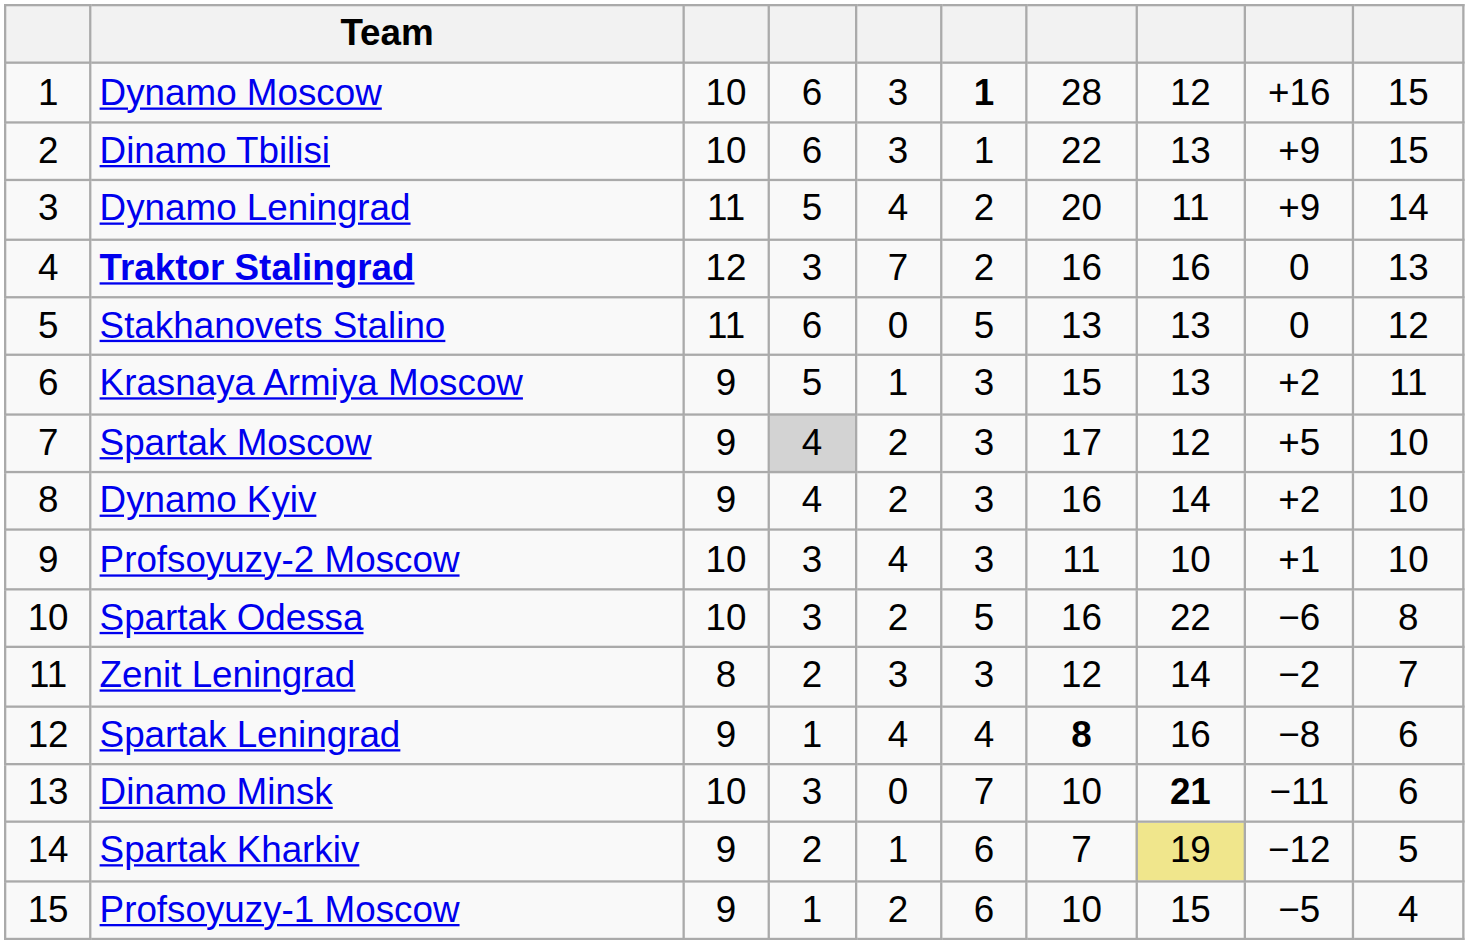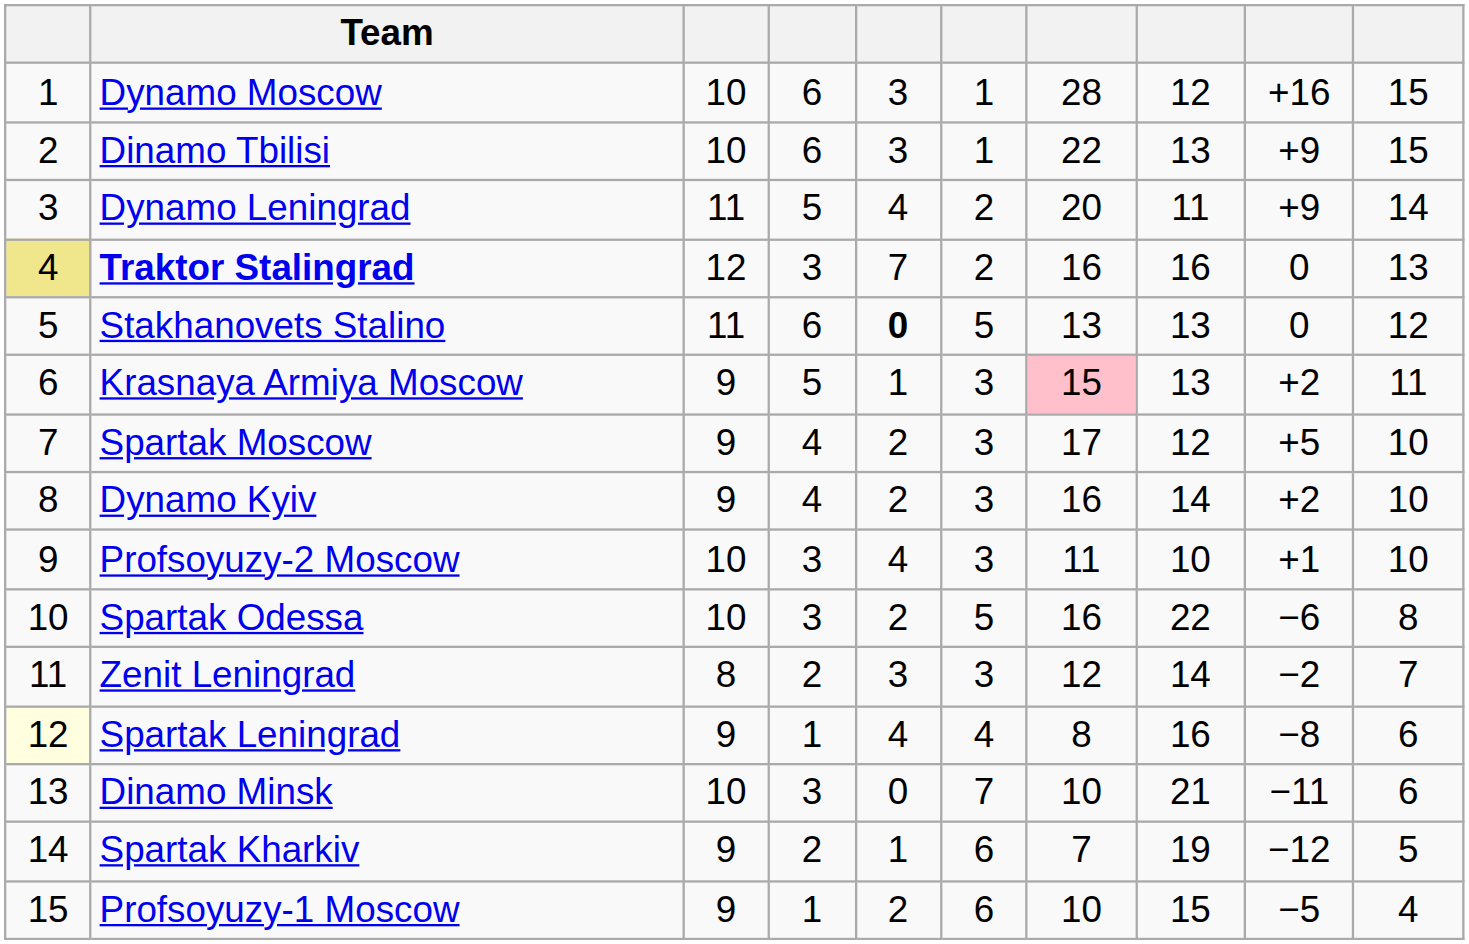(984, 92) bold -> (984, 92) normal
(48, 267) no background -> (48, 267) khaki background
(898, 325) normal -> (898, 325) bold
(1081, 383) no background -> (1081, 383) pink background
(812, 442) lightgrey background -> (812, 442) no background
(48, 734) no background -> (48, 734) lightyellow background
(1081, 734) bold -> (1081, 734) normal
(1190, 792) bold -> (1190, 792) normal
(1190, 850) khaki background -> (1190, 850) no background
